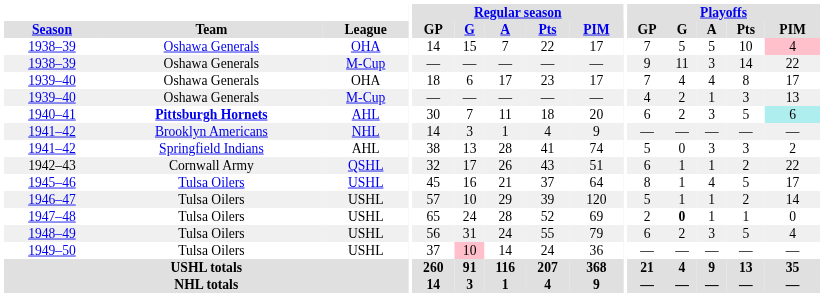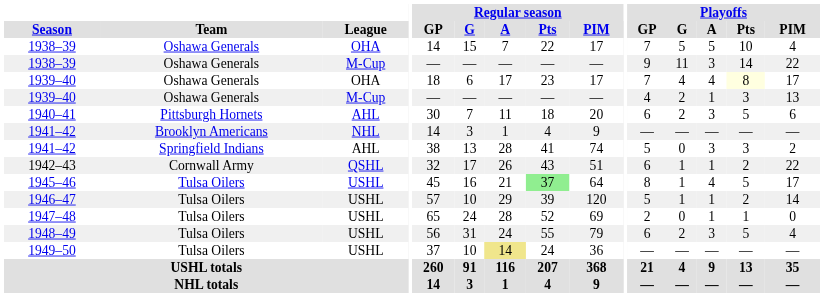(793, 46) pink background -> (793, 46) no background
(746, 80) no background -> (746, 80) lightyellow background
(211, 114) bold -> (211, 114) normal
(793, 114) paleturquoise background -> (793, 114) no background
(548, 182) no background -> (548, 182) lightgreen background
(682, 216) bold -> (682, 216) normal
(470, 250) pink background -> (470, 250) no background
(505, 250) no background -> (505, 250) khaki background
